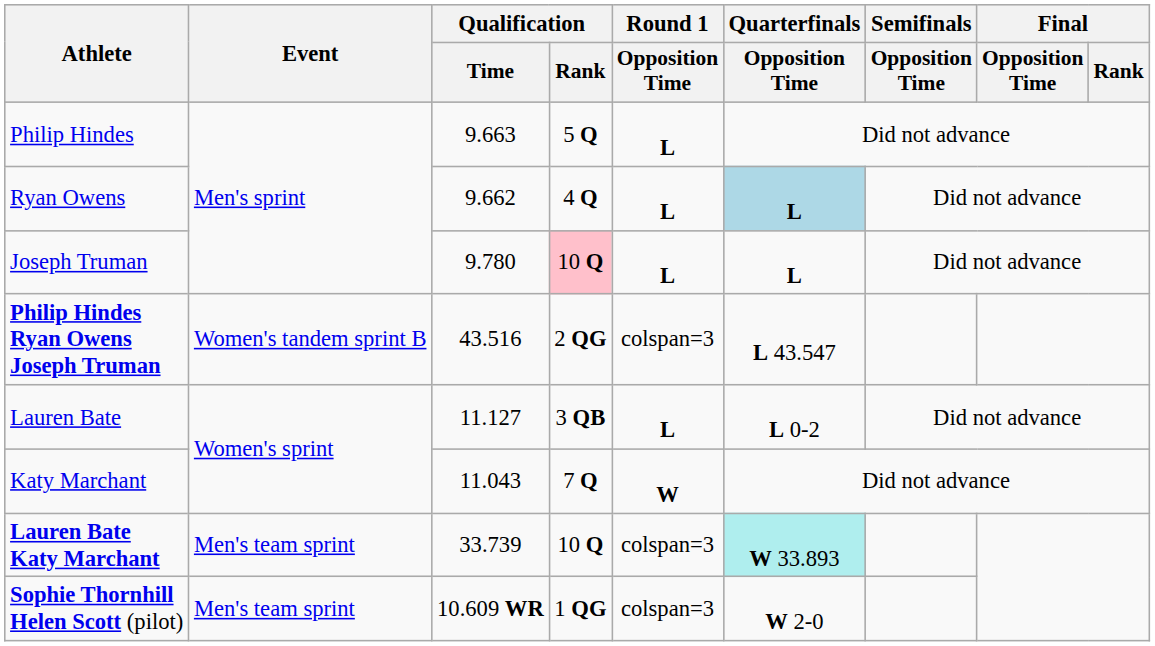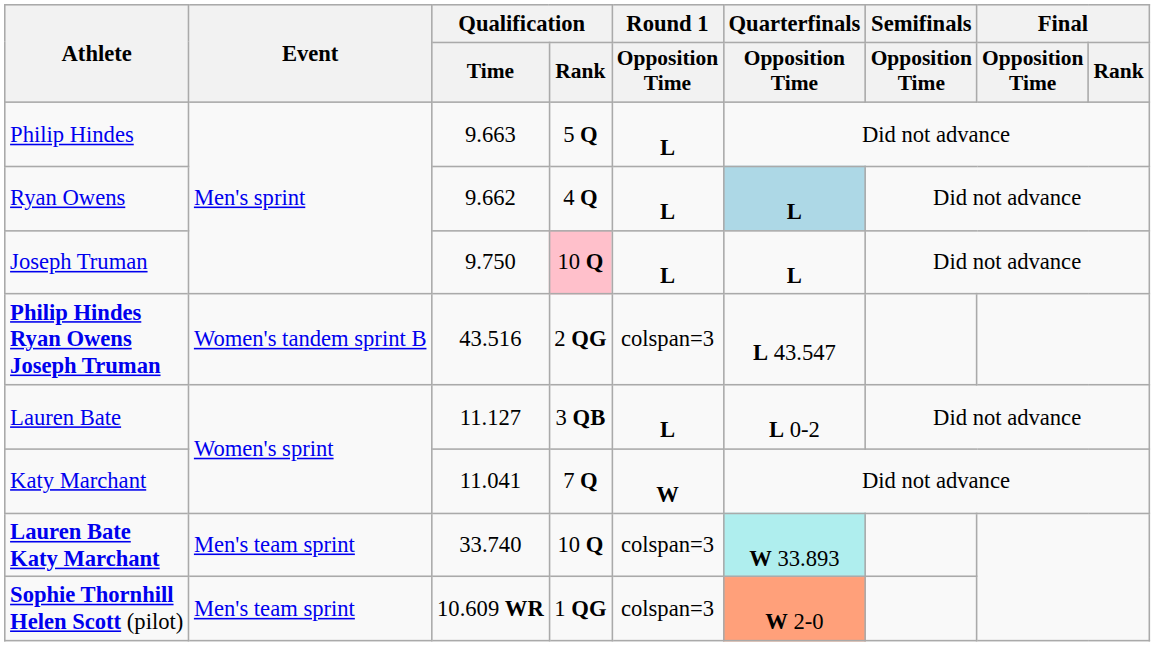(490, 262) 9.780 -> (490, 262) 9.750
(490, 481) 11.043 -> (490, 481) 11.041
(490, 545) 33.739 -> (490, 545) 33.740
(794, 622) no background -> (794, 622) lightsalmon background
